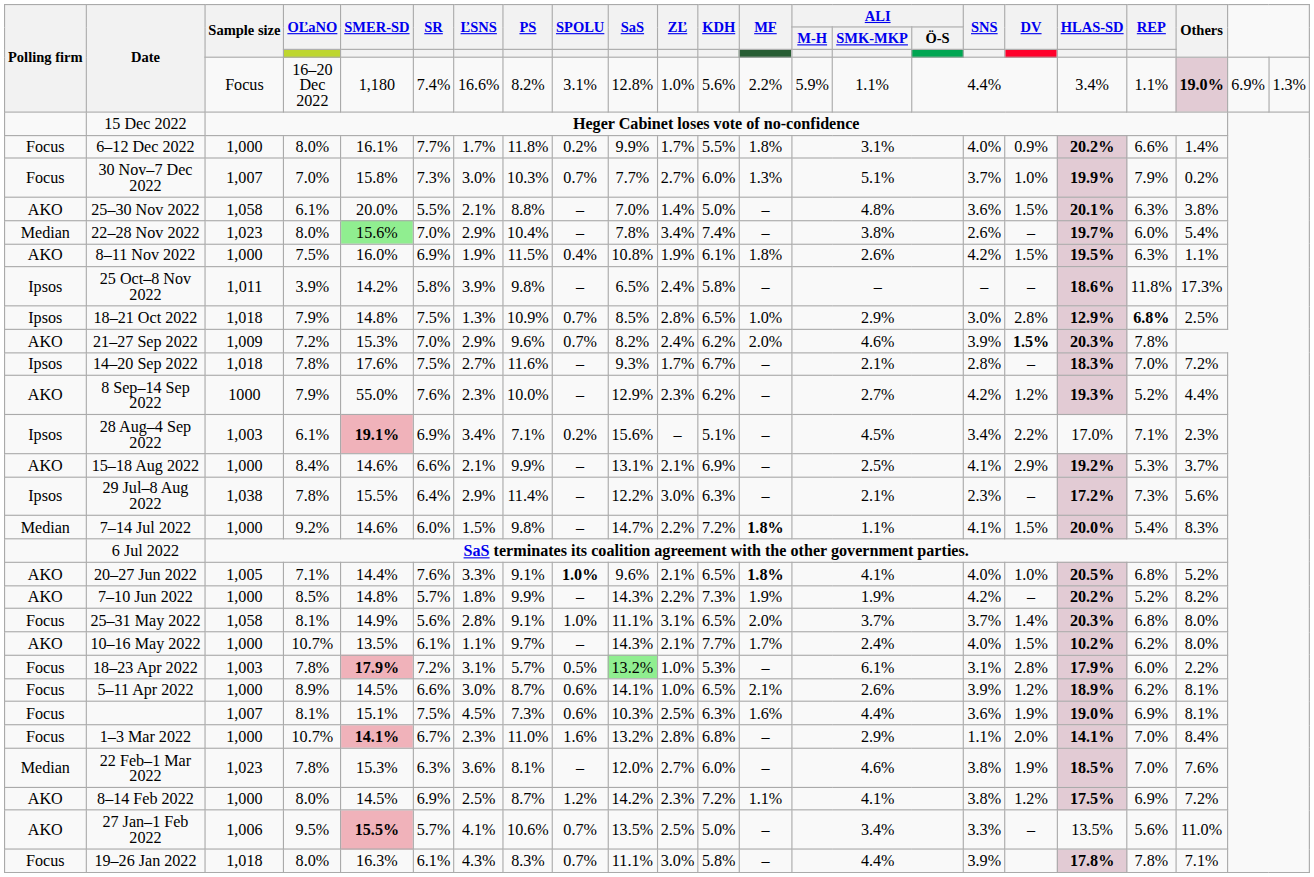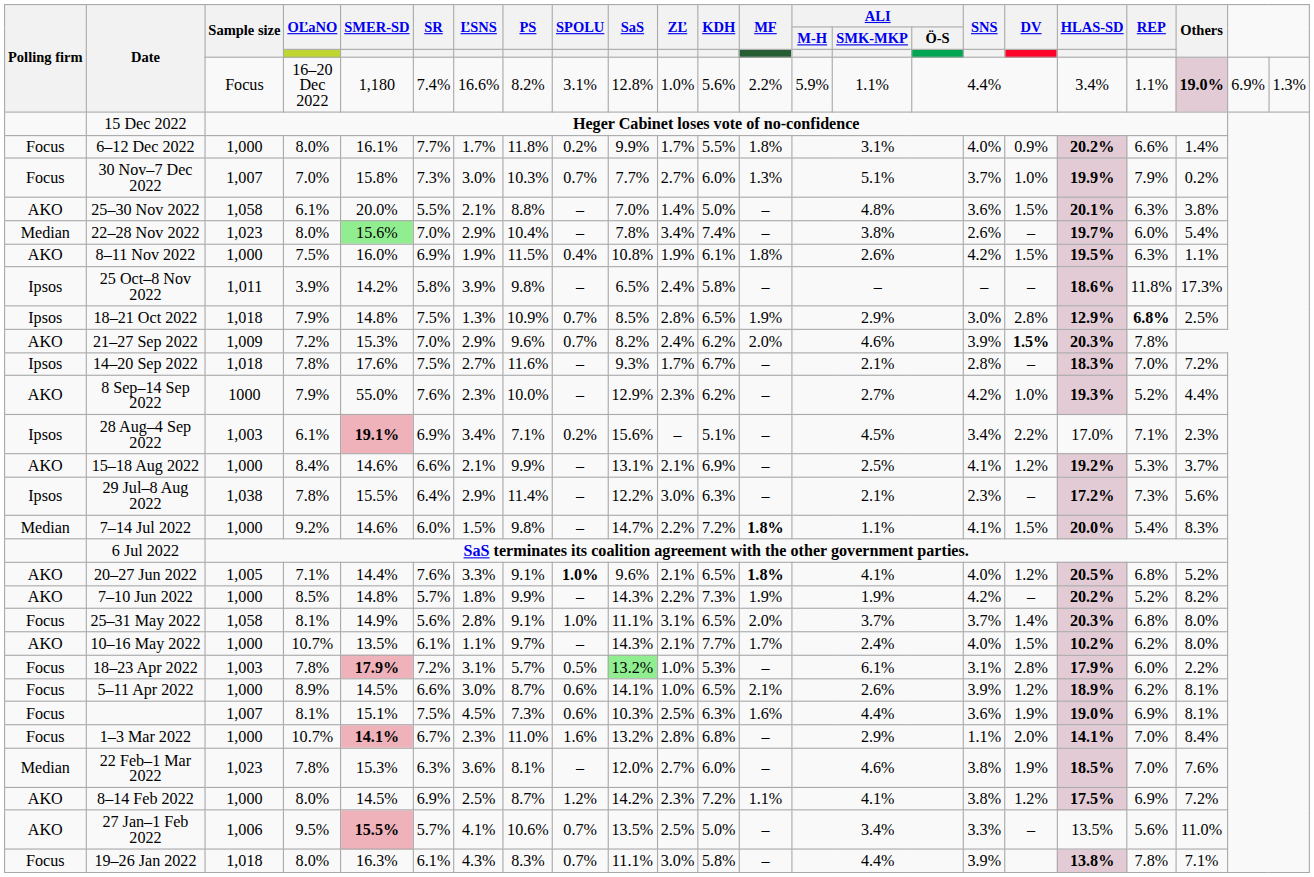(765, 318) 1.0% -> (765, 318) 1.9%
(1031, 395) 1.2% -> (1031, 395) 1.0%
(1031, 465) 2.9% -> (1031, 465) 1.2%
(1031, 574) 1.0% -> (1031, 574) 1.2%
(1092, 861) 17.8% -> (1092, 861) 13.8%
